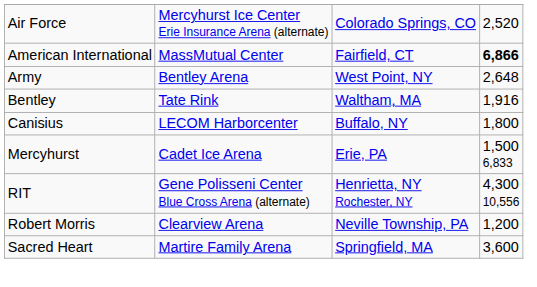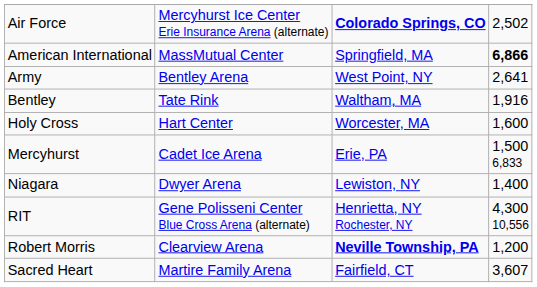(406, 24) normal -> (410, 24) bold
(501, 24) 2,520 -> (510, 24) 2,502
(374, 54) Fairfield, CT -> (384, 54) Springfield, MA
(501, 77) 2,648 -> (510, 77) 2,641
- row: (35, 123)
+ row: (43, 123)
+ row: (33, 185)
(402, 224) normal -> (407, 247) bold
(384, 247) Springfield, MA -> (374, 270) Fairfield, CT
(501, 247) 3,600 -> (510, 270) 3,607
